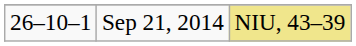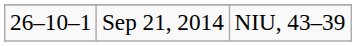(290, 22) khaki background -> (290, 22) no background
